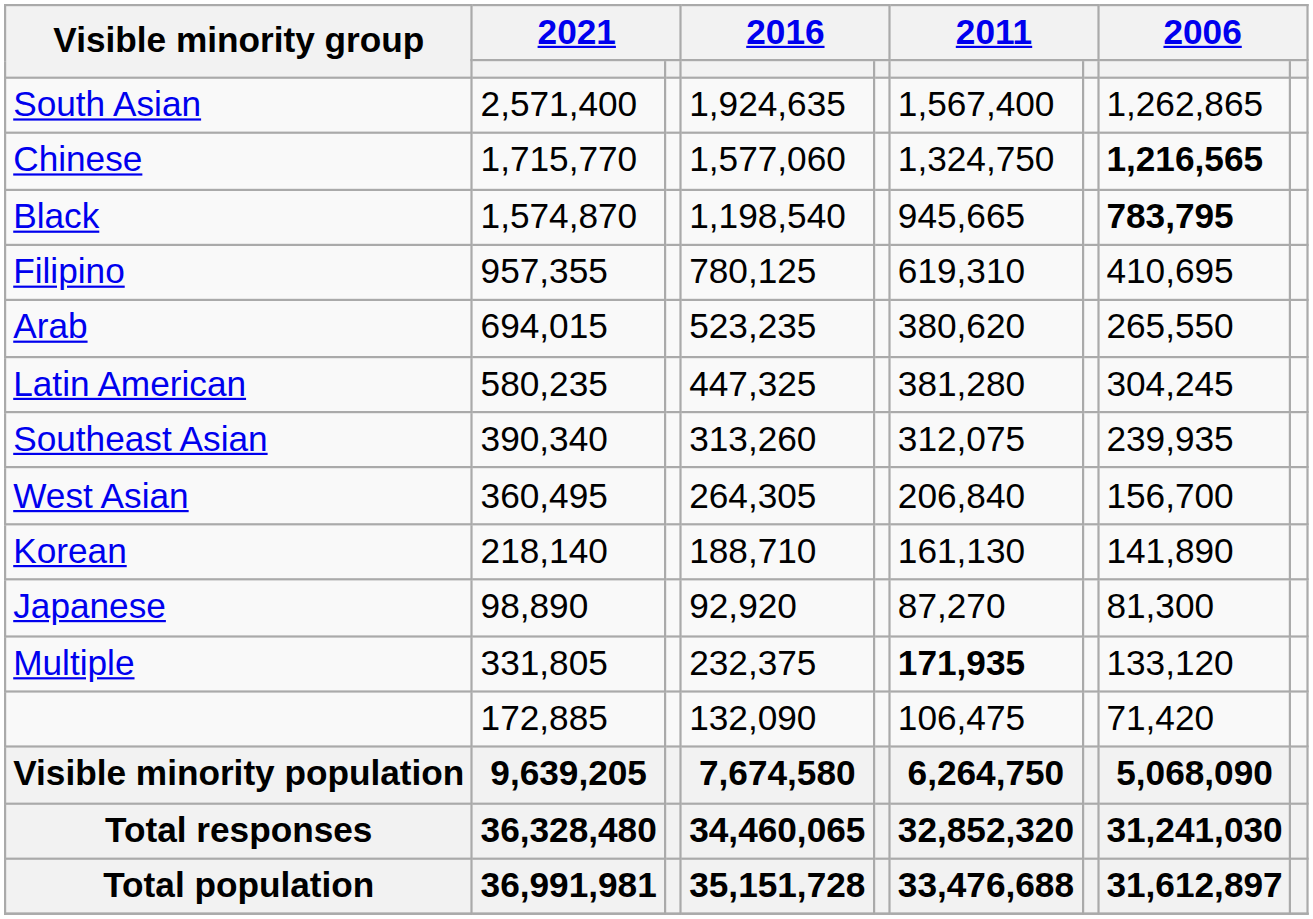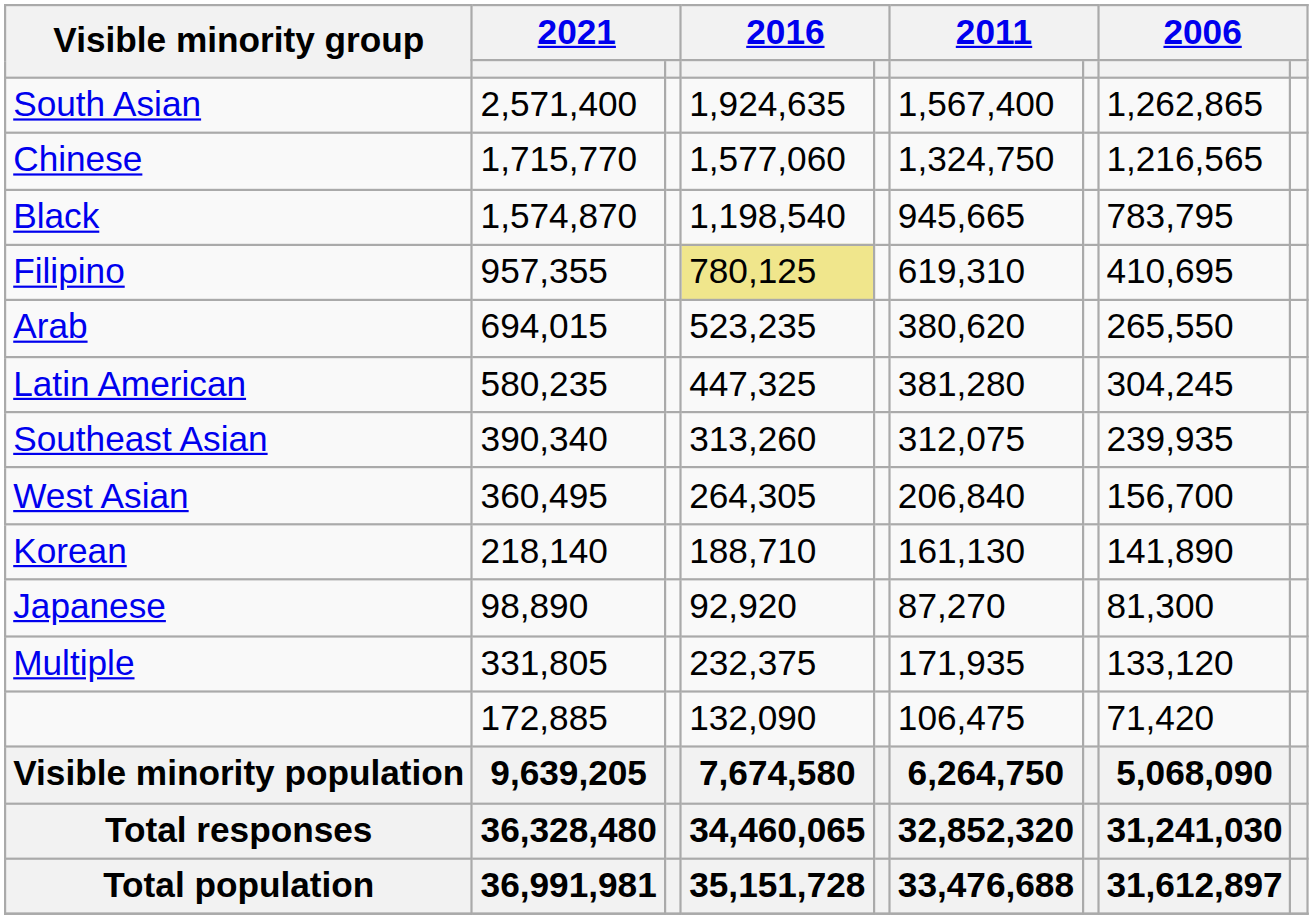(1185, 160) bold -> (1185, 160) normal
(1170, 216) bold -> (1170, 216) normal
(753, 271) no background -> (753, 271) khaki background
(961, 662) bold -> (961, 662) normal
